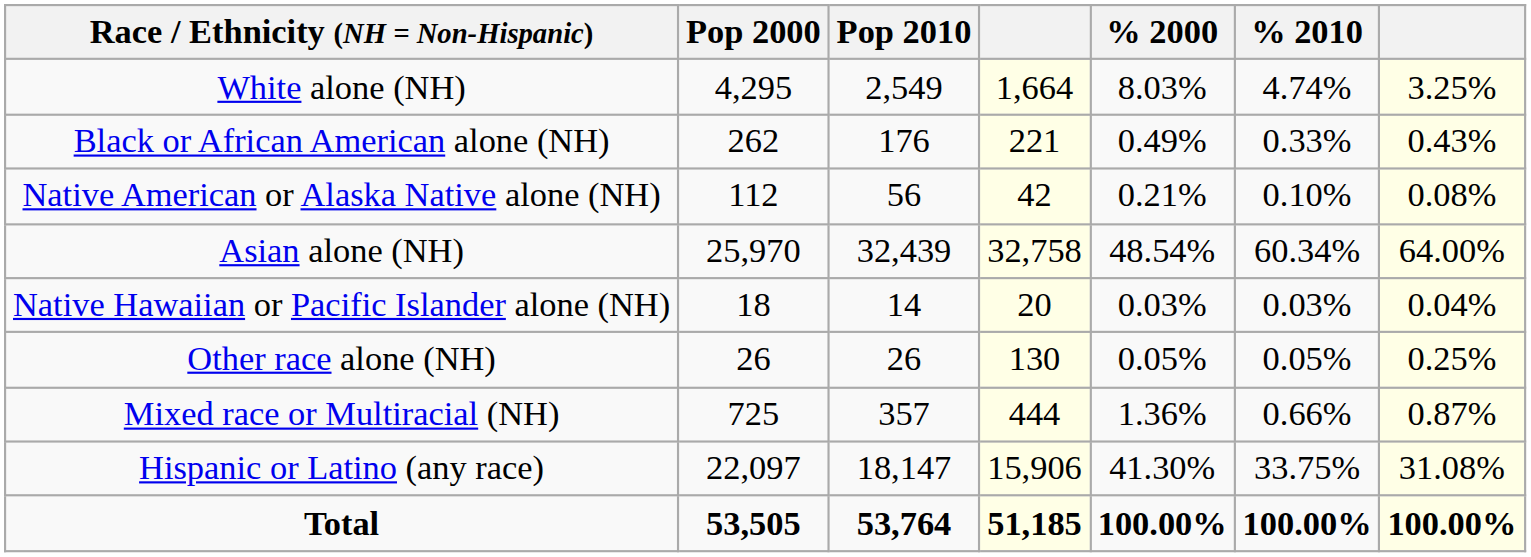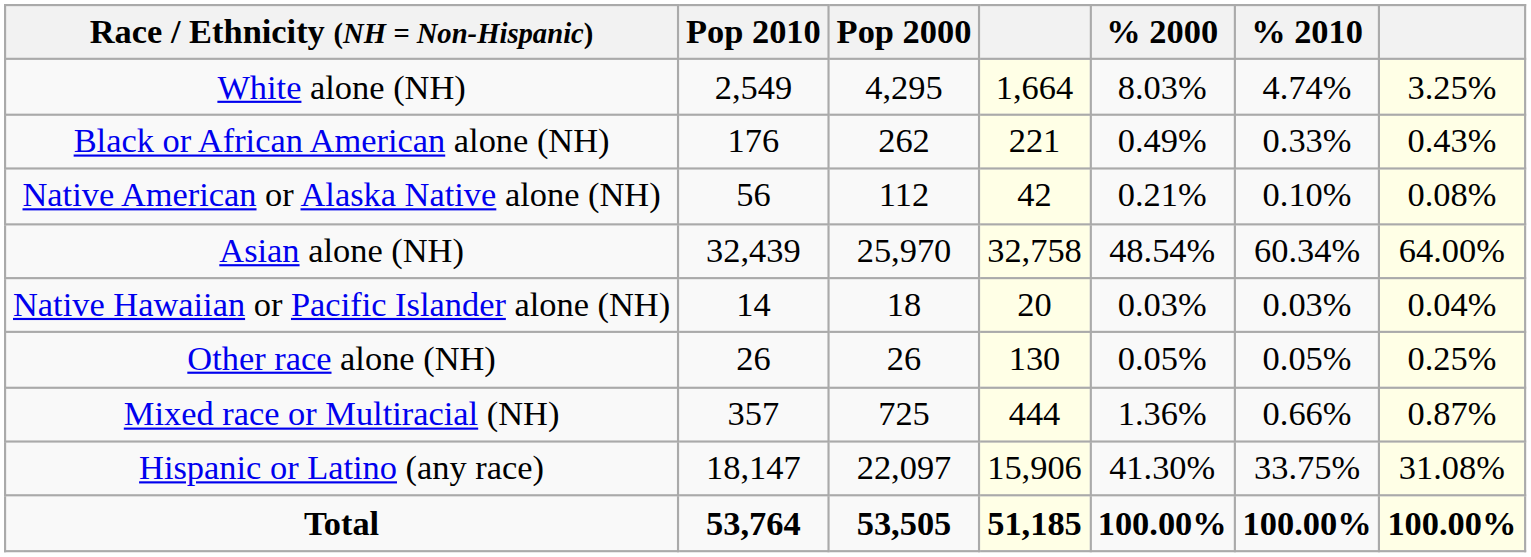columns swapped: (753, 31) <-> (904, 31)
